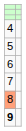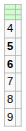(10, 46) normal -> (10, 46) bold
(10, 64) normal -> (10, 64) bold
(10, 99) lightsalmon background -> (10, 99) no background
(10, 117) bold -> (10, 117) normal
